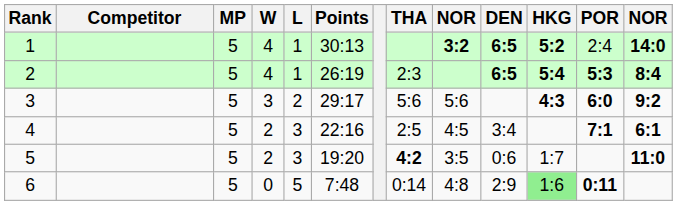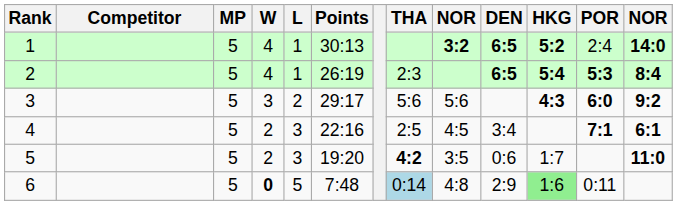(268, 185) normal -> (268, 185) bold
(409, 185) no background -> (409, 185) lightblue background
(600, 185) bold -> (600, 185) normal
